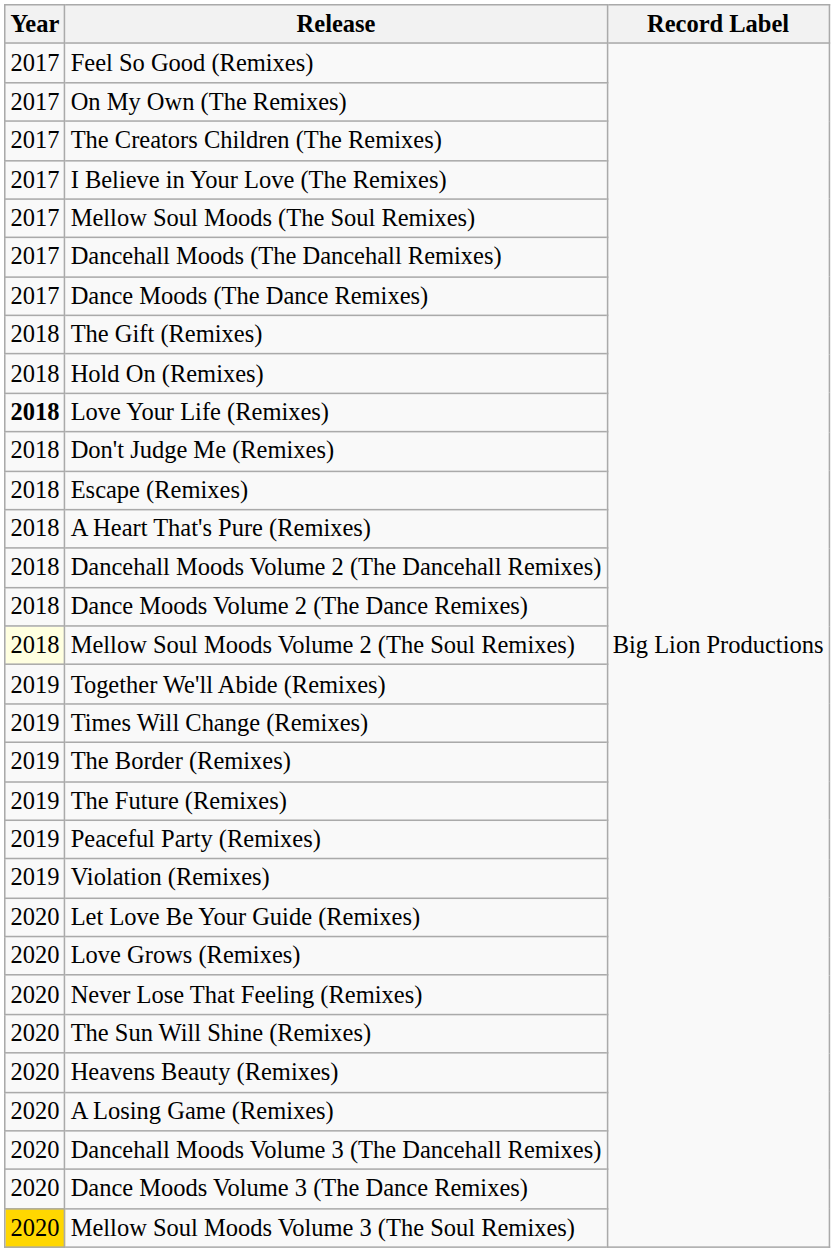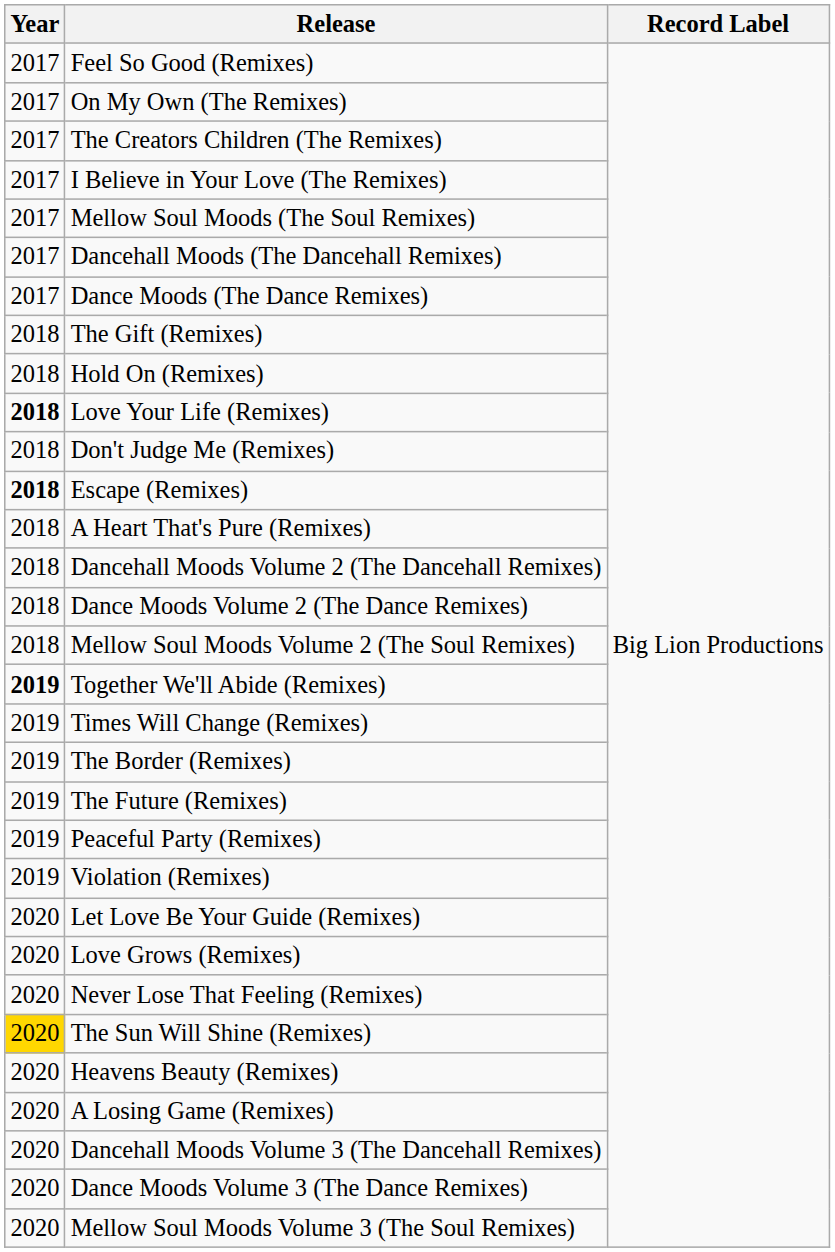(35, 489) normal -> (35, 489) bold
(35, 645) lightyellow background -> (35, 645) no background
(35, 683) normal -> (35, 683) bold
(35, 1033) no background -> (35, 1033) gold background
(35, 1227) gold background -> (35, 1227) no background
